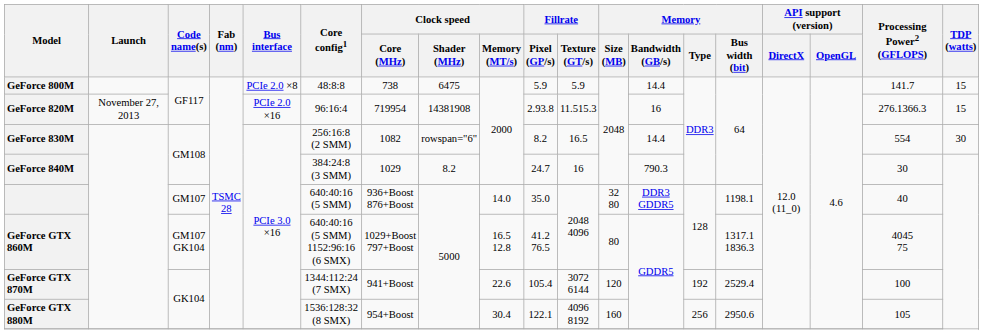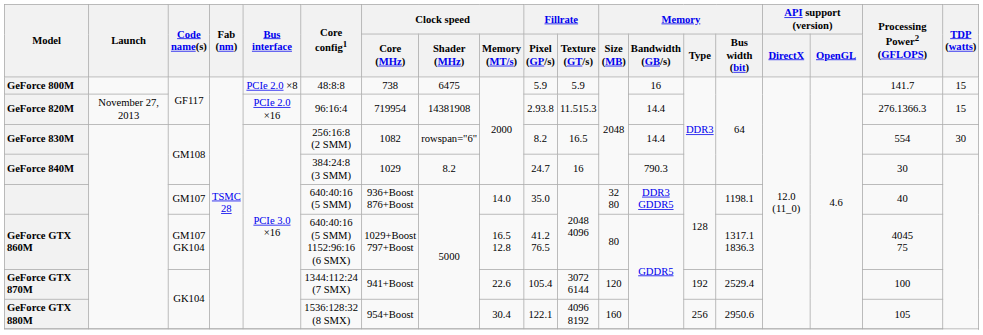(656, 85) 14.4 -> (656, 85) 16
(656, 109) 16 -> (656, 109) 14.4
